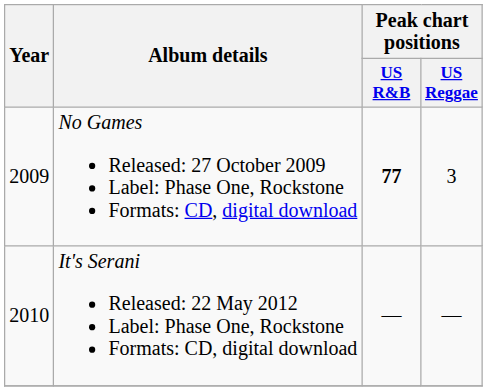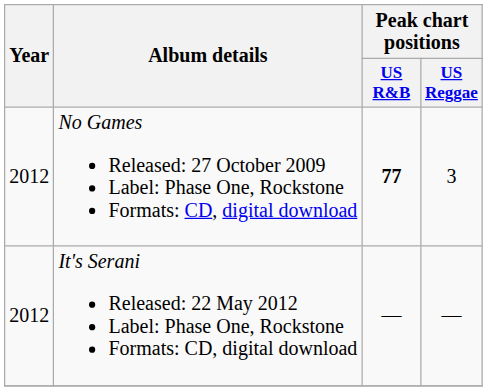(29, 176) 2009 -> (29, 176) 2012
(29, 315) 2010 -> (29, 315) 2012
